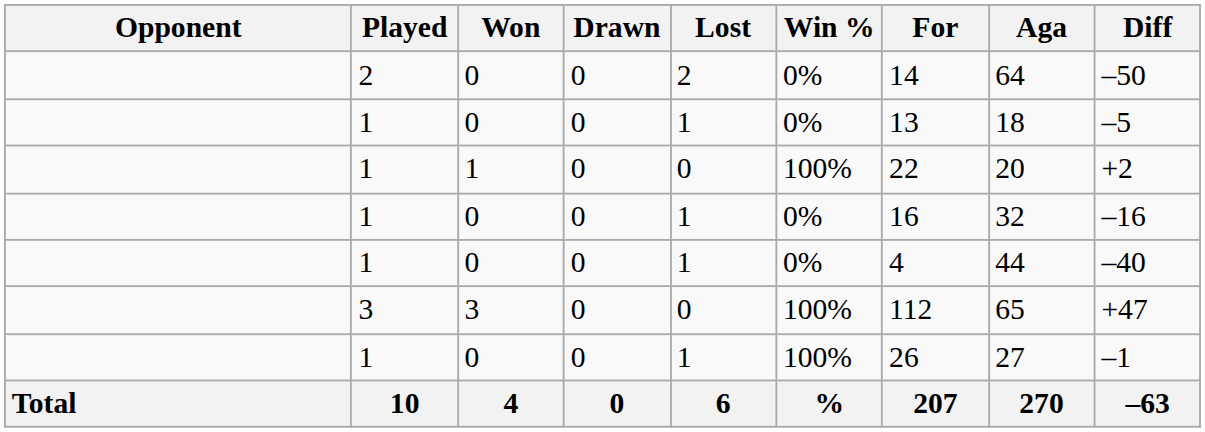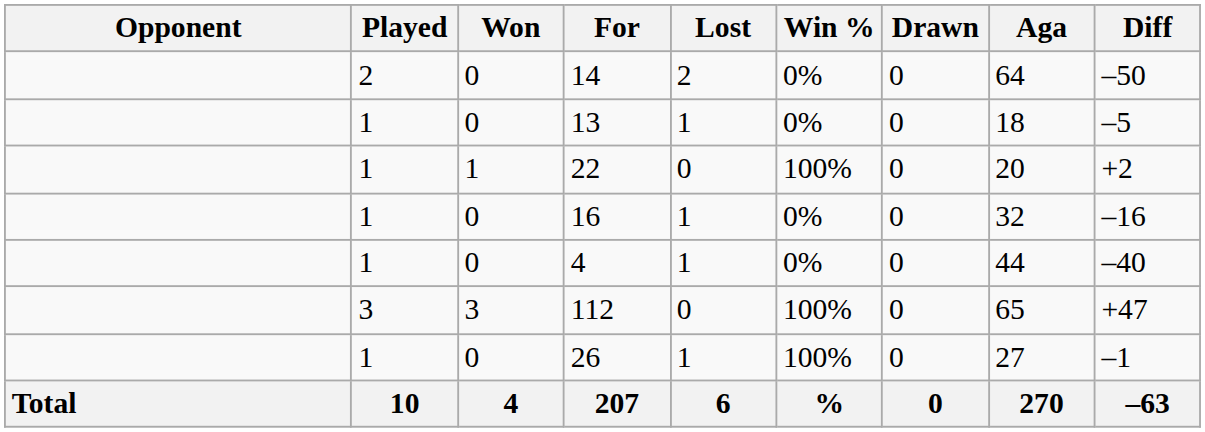columns swapped: (617, 27) <-> (935, 27)
